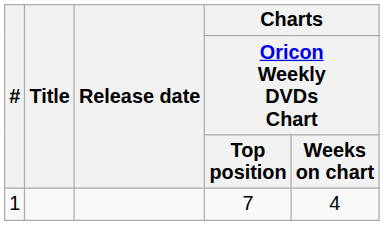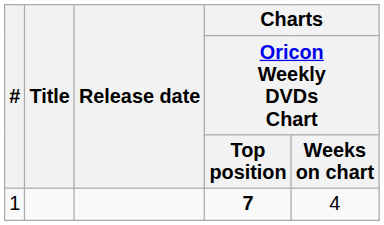(248, 203) normal -> (248, 203) bold
